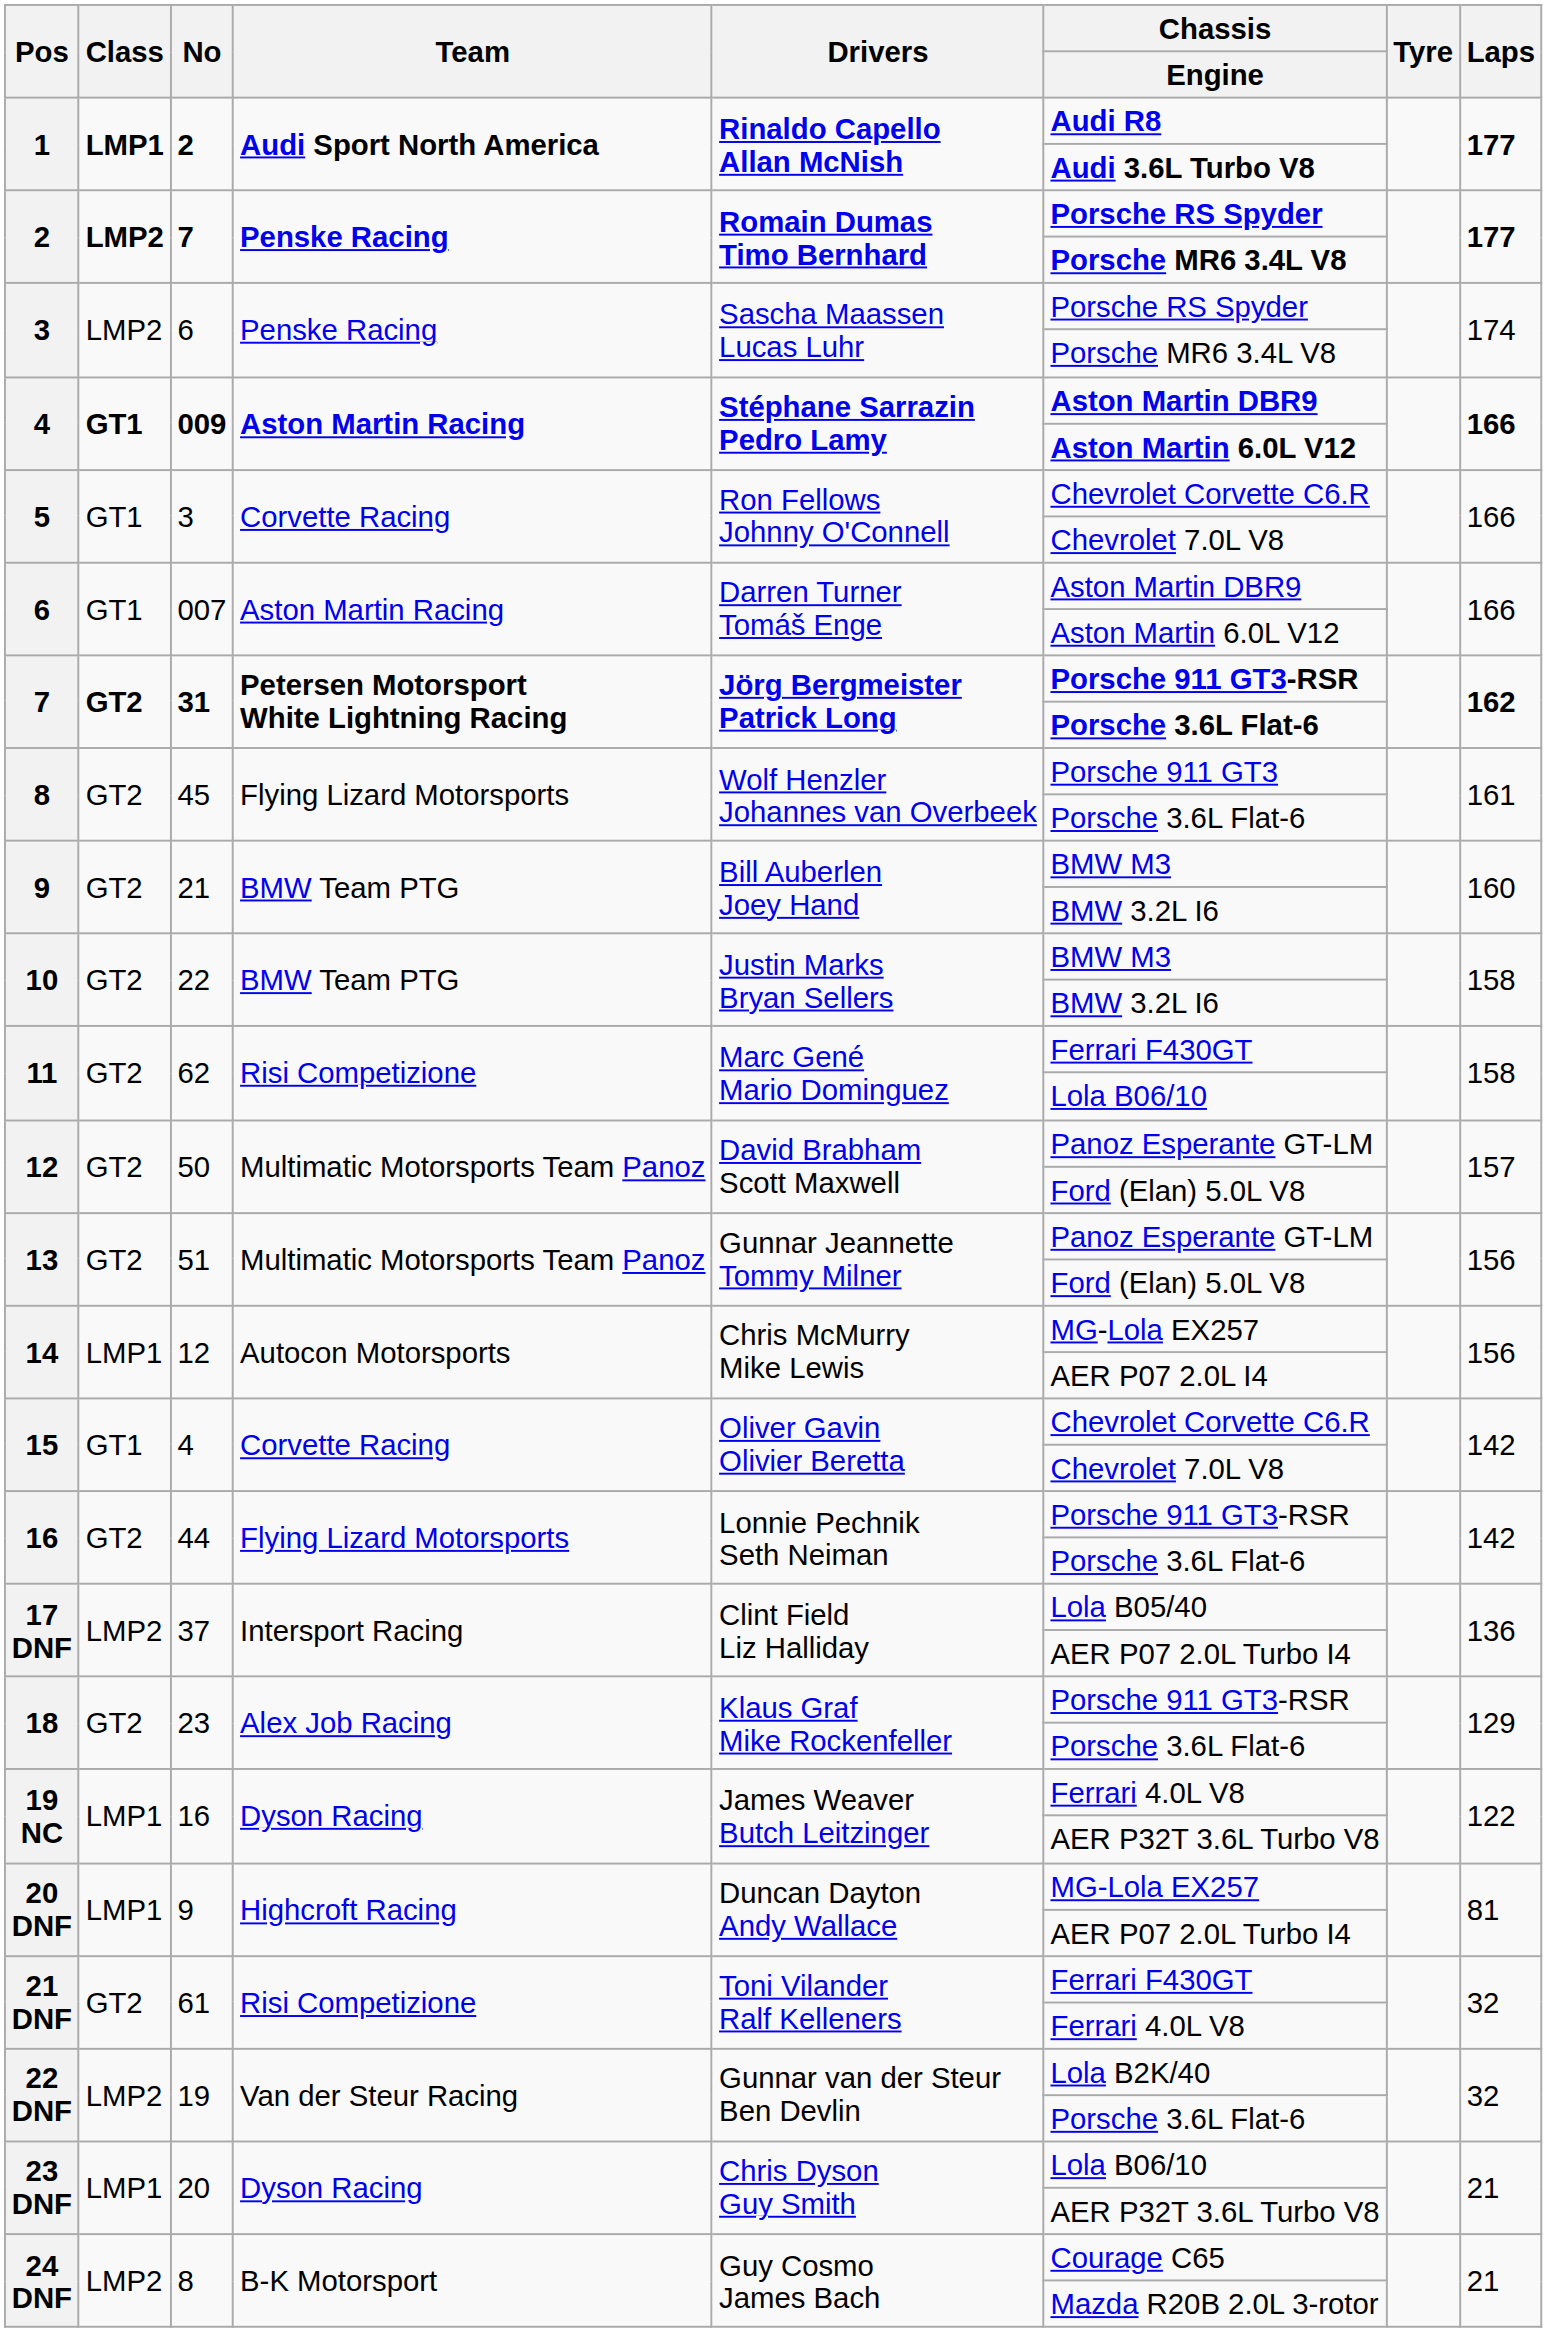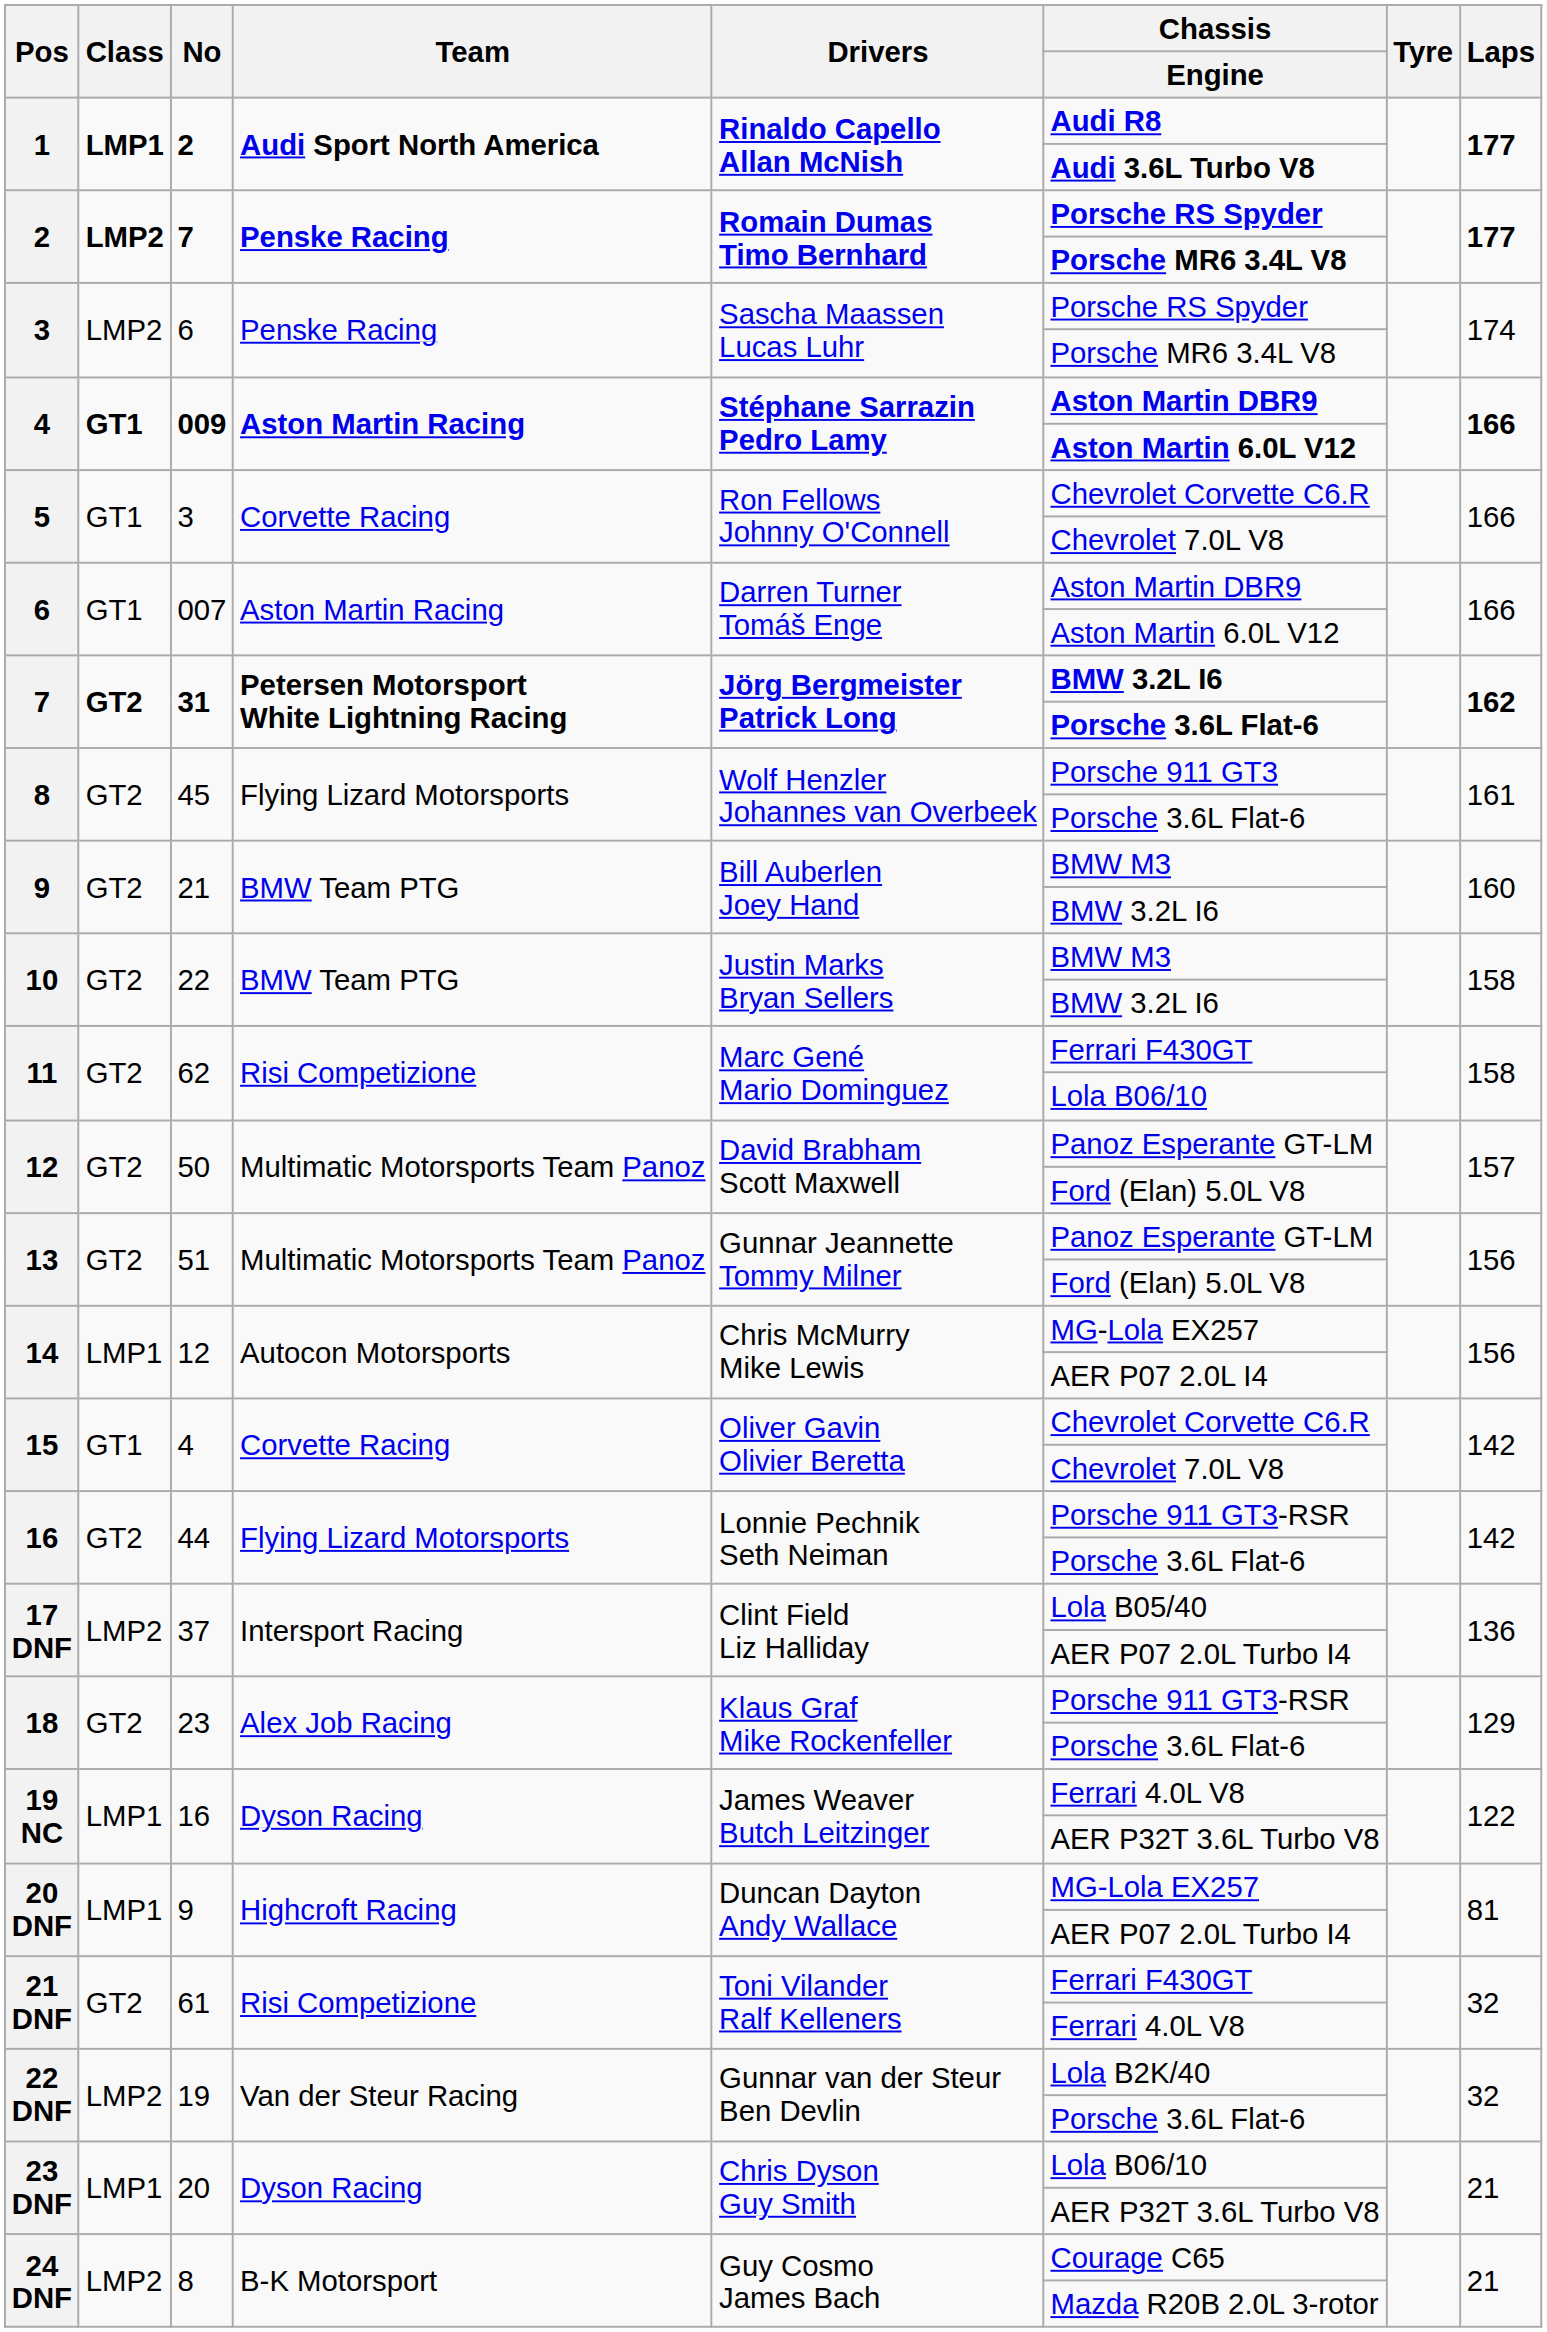(1204, 679) Porsche 911 GT3-RSR -> (1137, 679) BMW 3.2L I6
